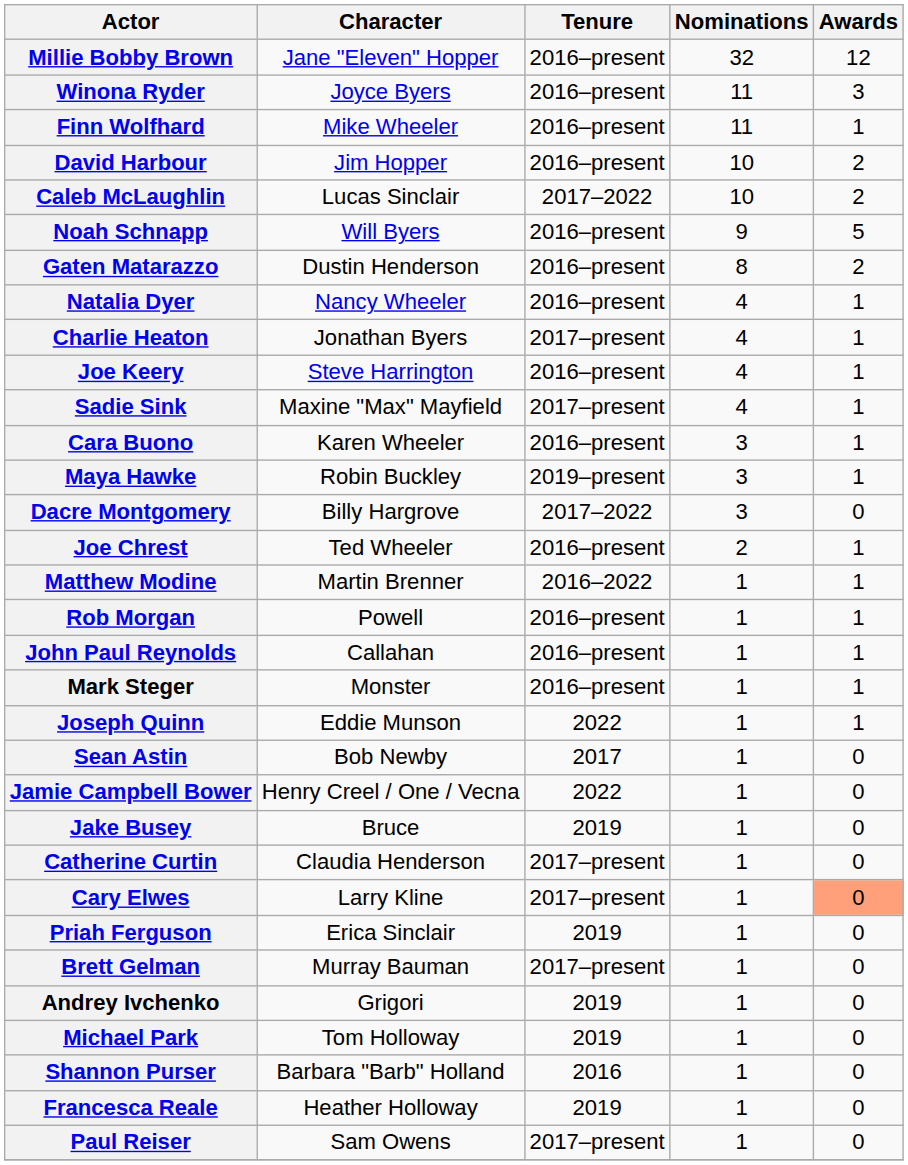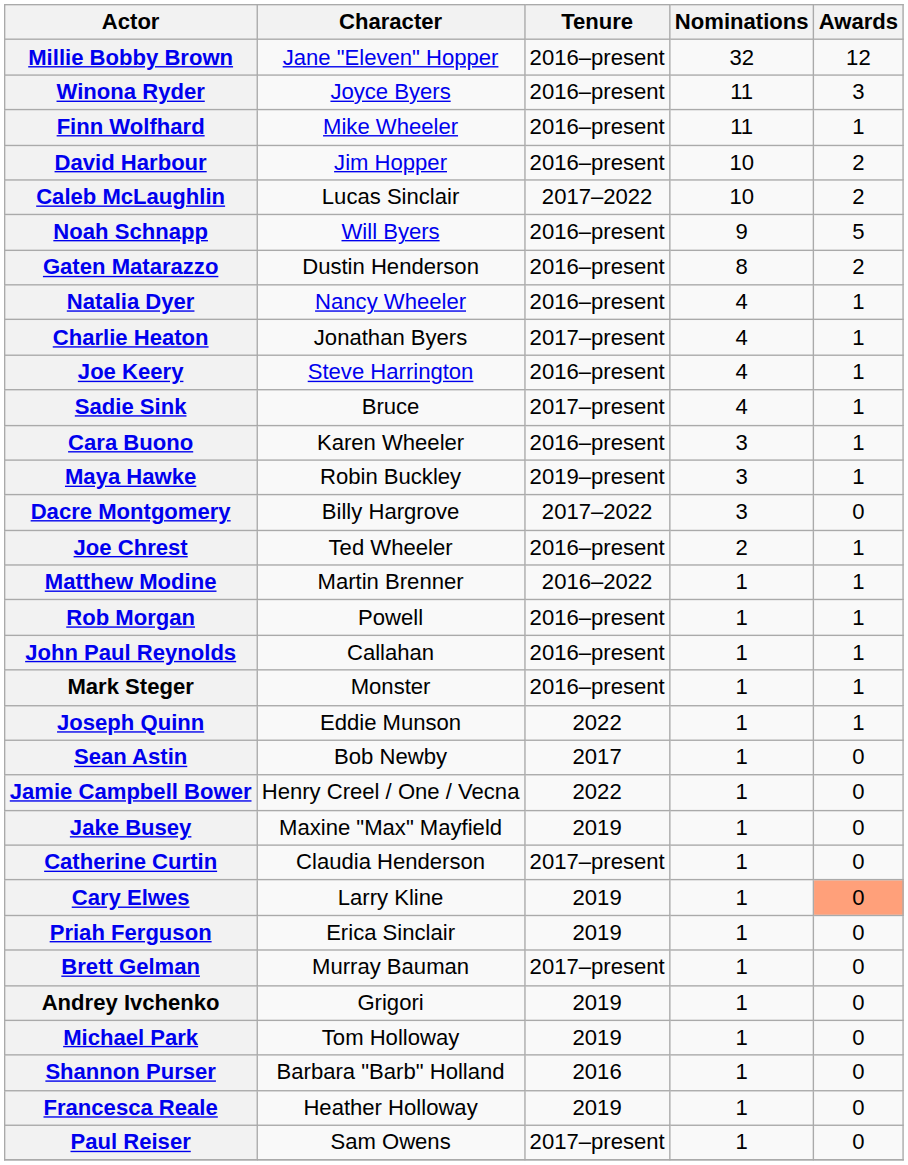(391, 407) Maxine "Max" Mayfield -> (391, 407) Bruce
(391, 827) Bruce -> (391, 827) Maxine "Max" Mayfield
(597, 897) 2017–present -> (597, 897) 2019
